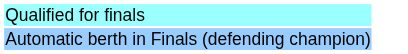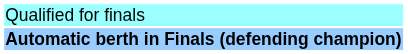(188, 39) normal -> (203, 39) bold
